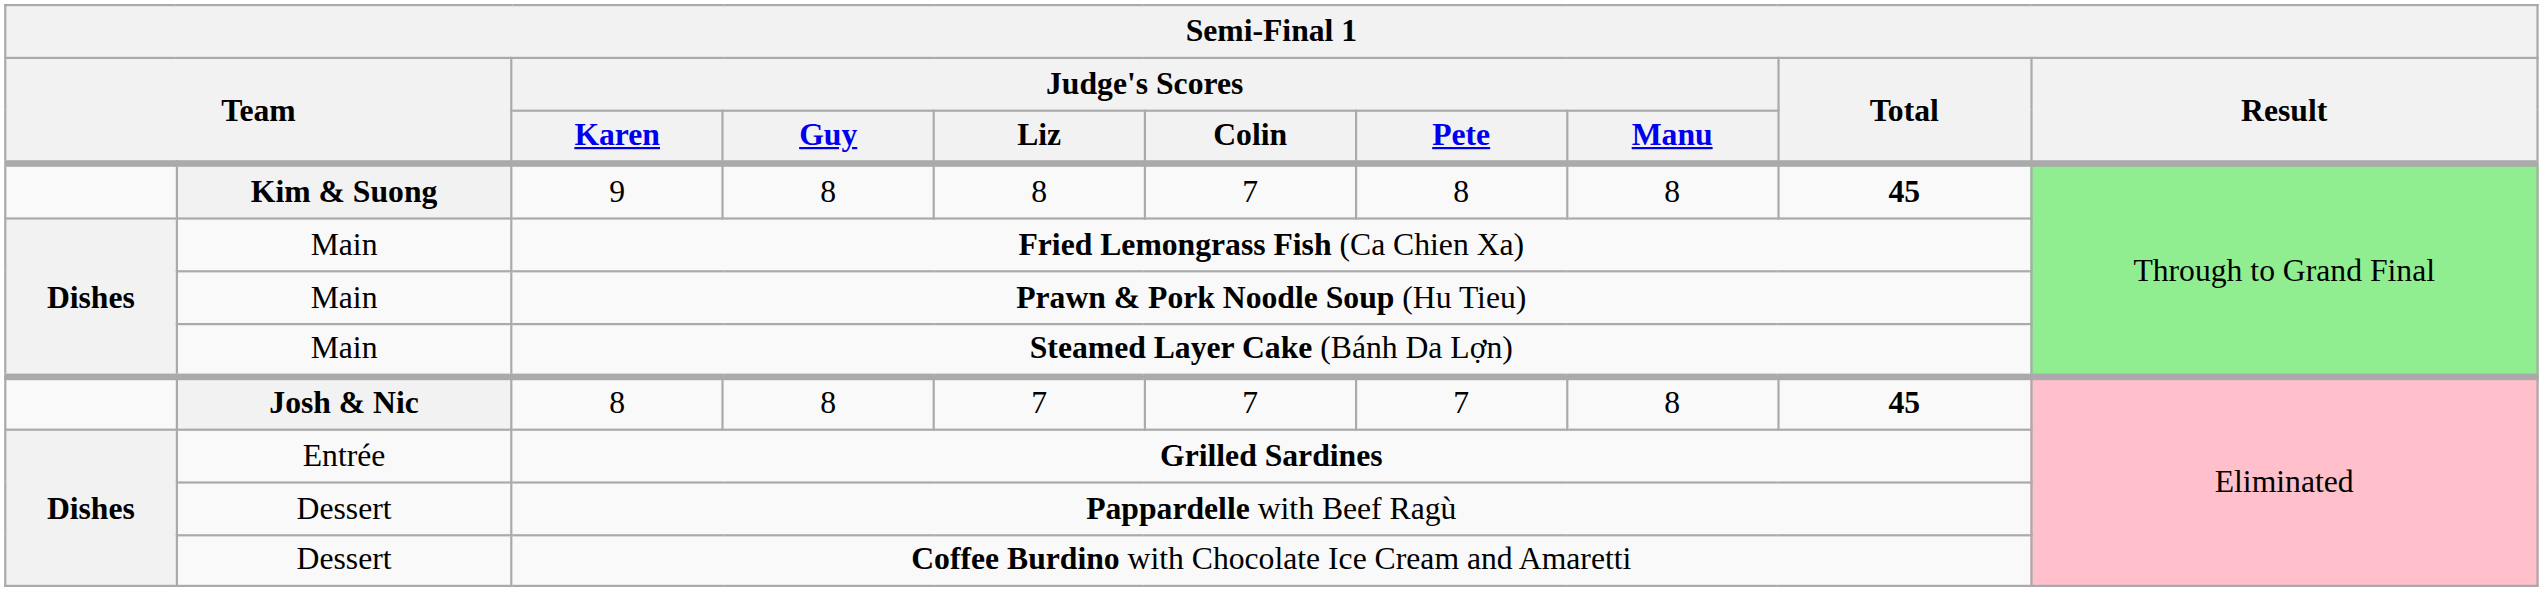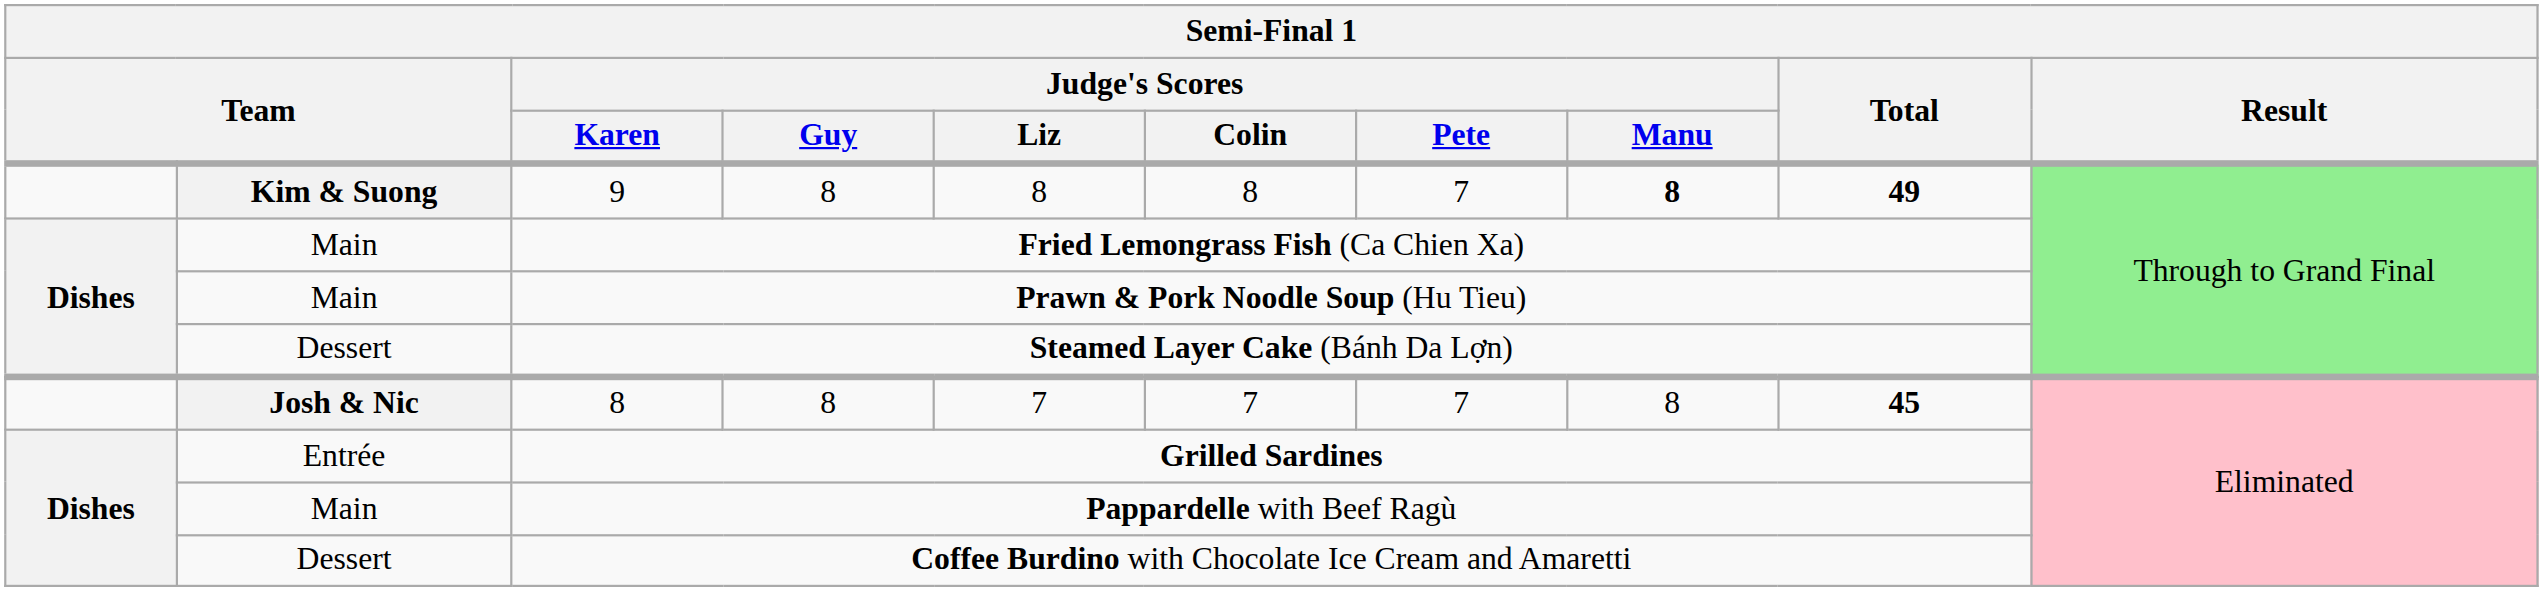(1250, 192) 7 -> (1250, 192) 8
(1461, 192) 8 -> (1461, 192) 7
(1672, 192) normal -> (1672, 192) bold
(1904, 192) 45 -> (1904, 192) 49
(344, 348) Main -> (344, 348) Dessert
(344, 507) Dessert -> (344, 507) Main
